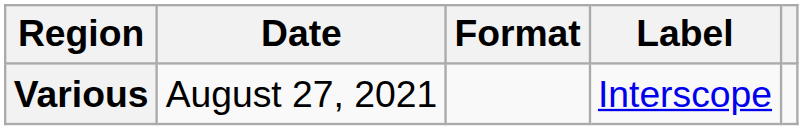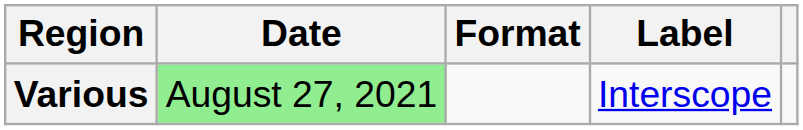(301, 93) no background -> (301, 93) lightgreen background
